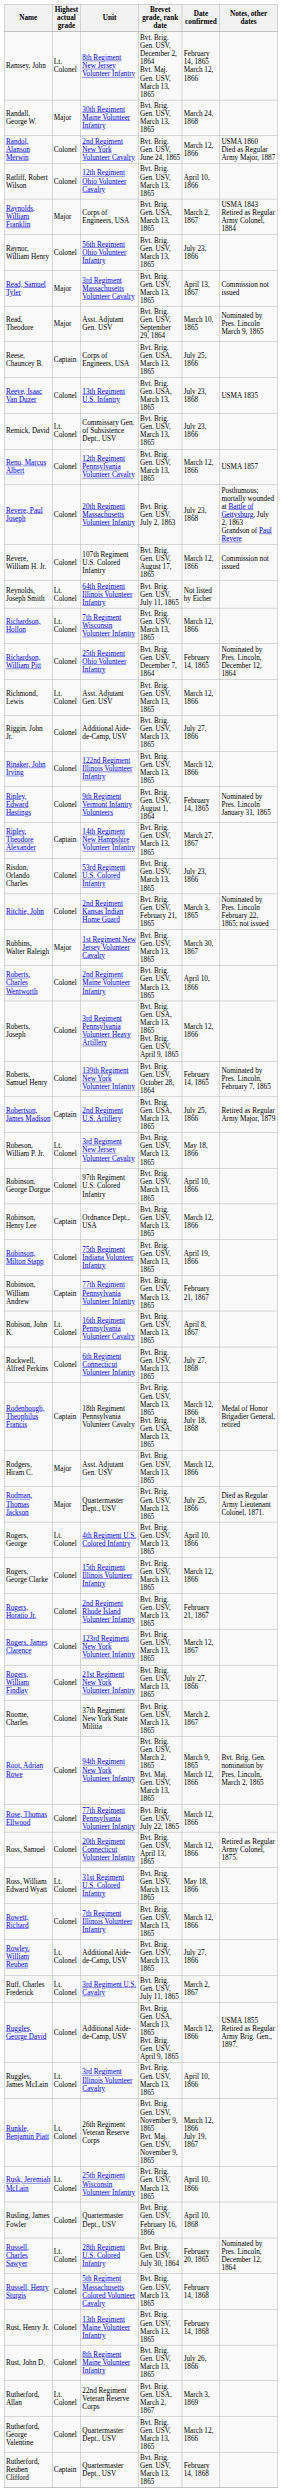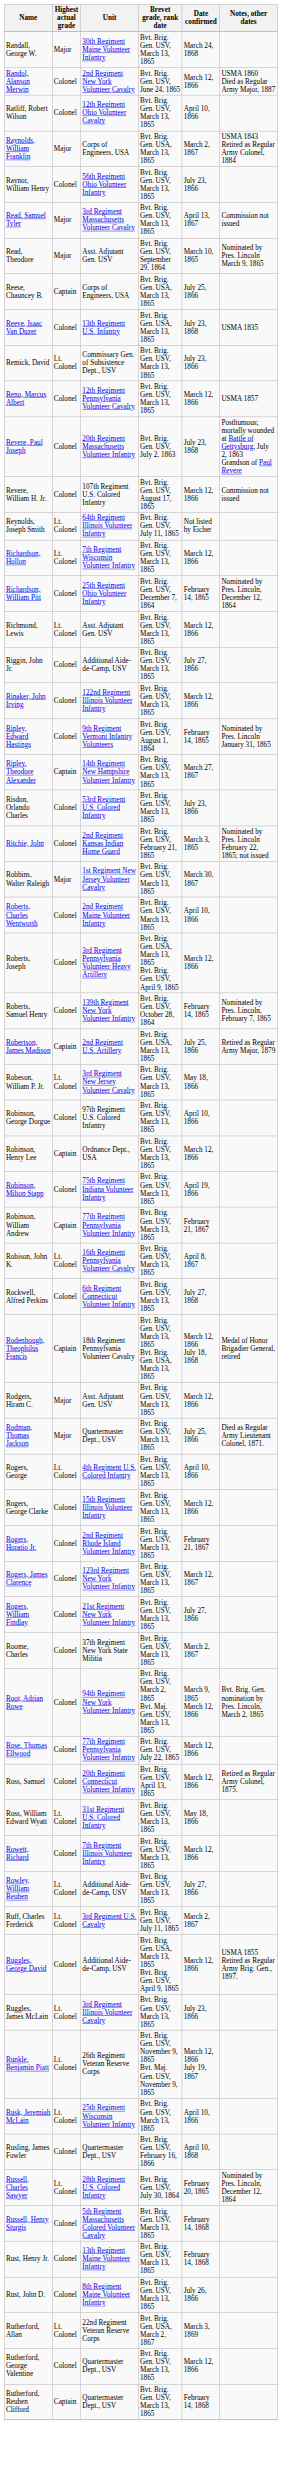- row: (26, 66)
(197, 2080) April 10, 1866 -> (195, 2012) July 23, 1866
